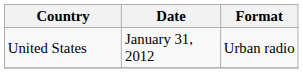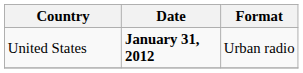(159, 47) normal -> (162, 47) bold
